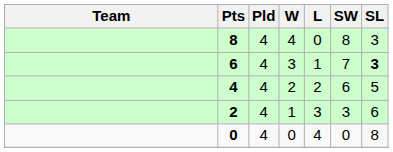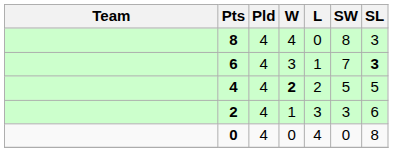(292, 87) normal -> (292, 87) bold
(346, 87) 6 -> (346, 87) 5
